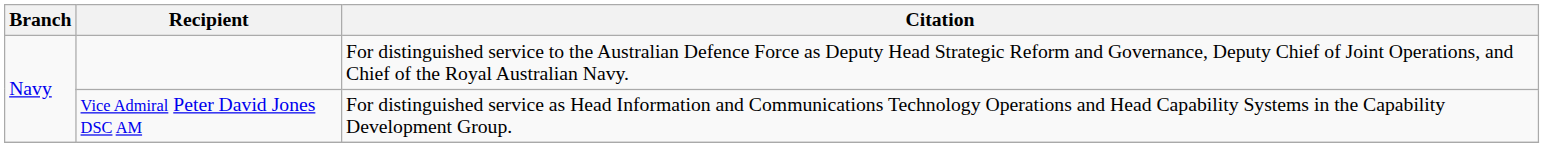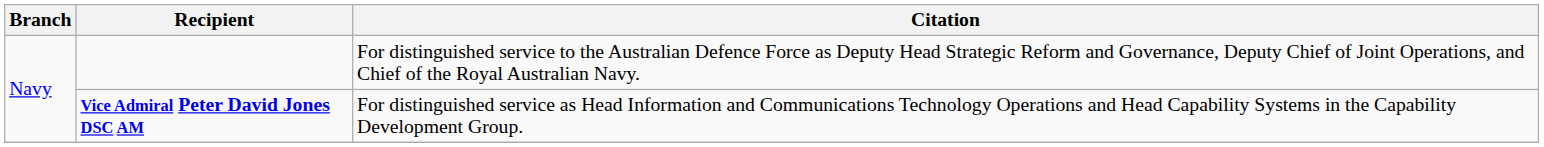(198, 115) normal -> (205, 115) bold
